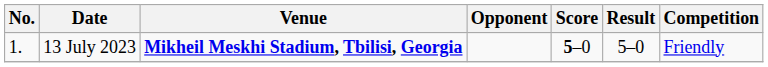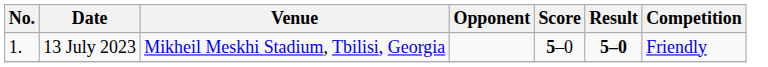(303, 47) bold -> (295, 47) normal
(631, 47) normal -> (614, 47) bold
